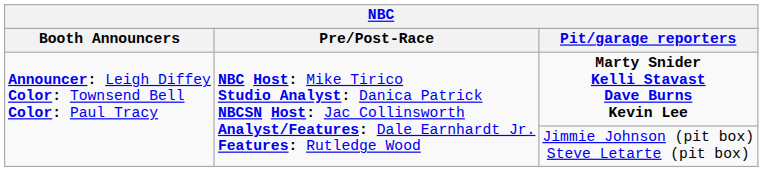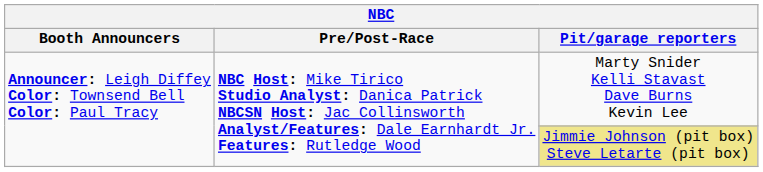(648, 89) bold -> (648, 89) normal
(648, 146) no background -> (648, 146) khaki background
